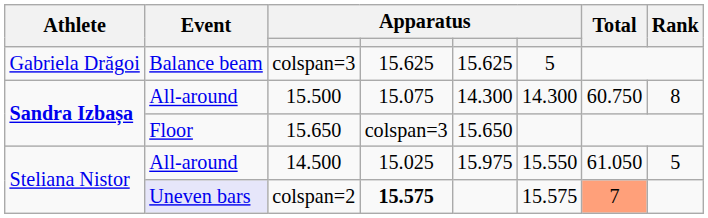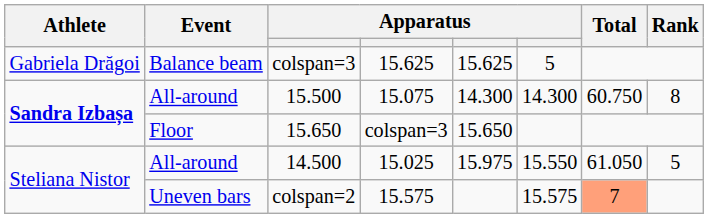(200, 196) lavender background -> (200, 196) no background
(406, 196) bold -> (406, 196) normal
